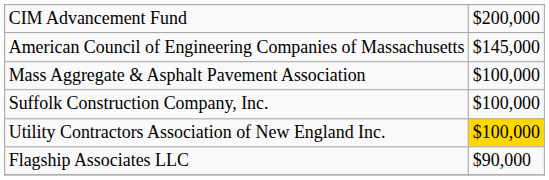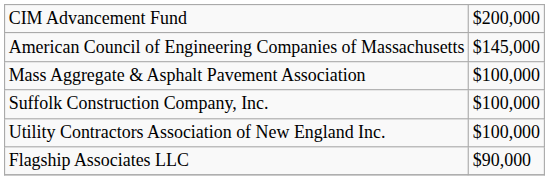(506, 132) gold background -> (506, 132) no background
